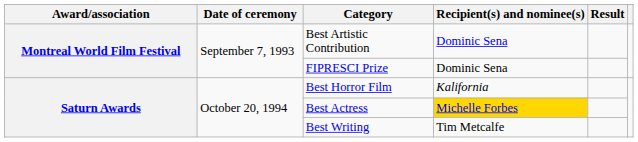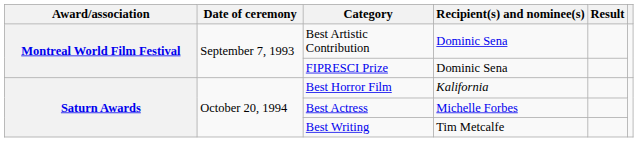(477, 107) gold background -> (477, 107) no background
